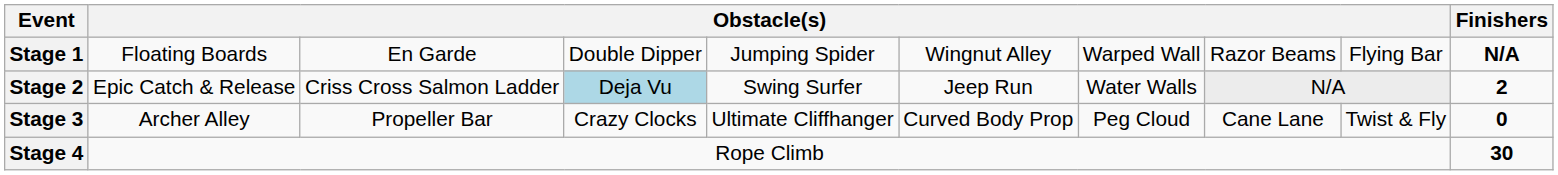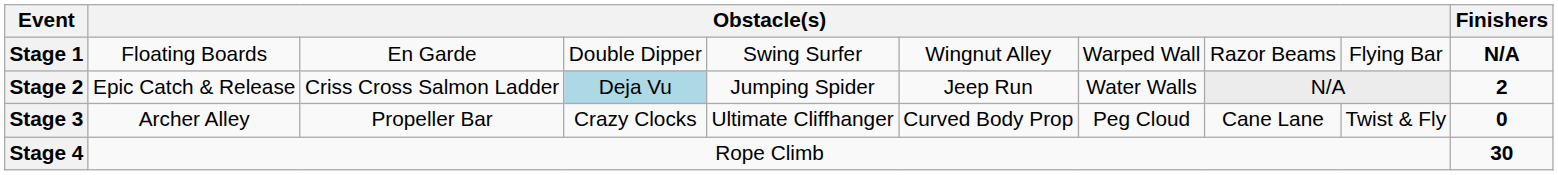(803, 53) Jumping Spider -> (803, 53) Swing Surfer
(803, 86) Swing Surfer -> (803, 86) Jumping Spider
